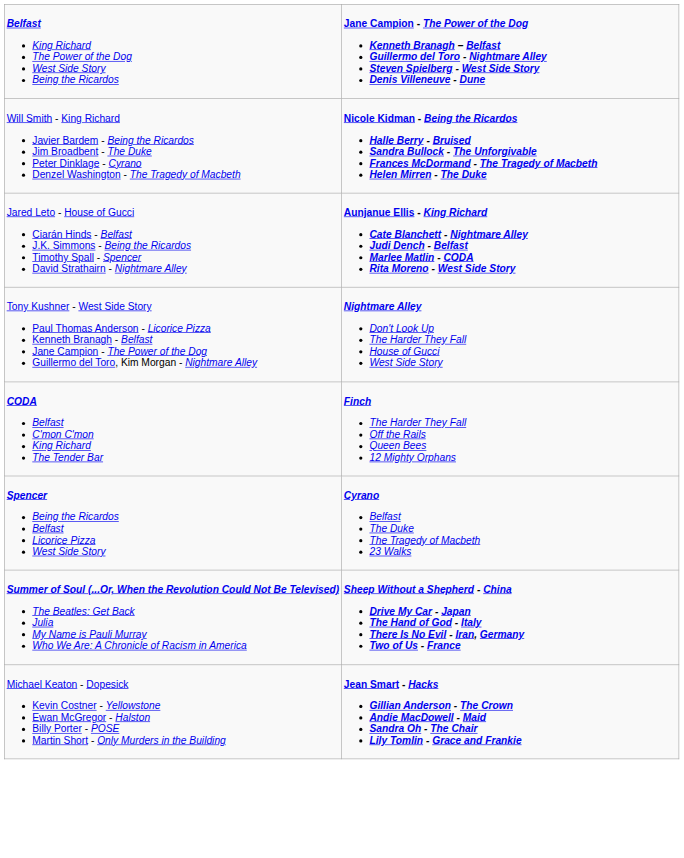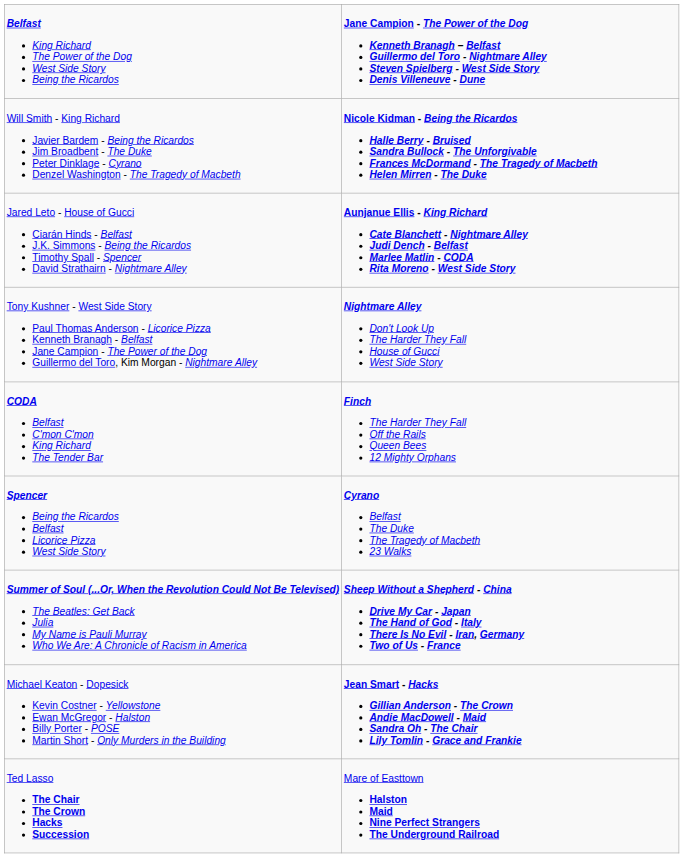+ row: (173, 807)
